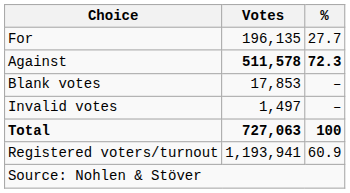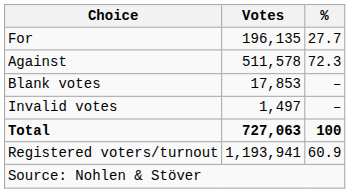(272, 62) bold -> (272, 62) normal
(325, 62) bold -> (325, 62) normal
